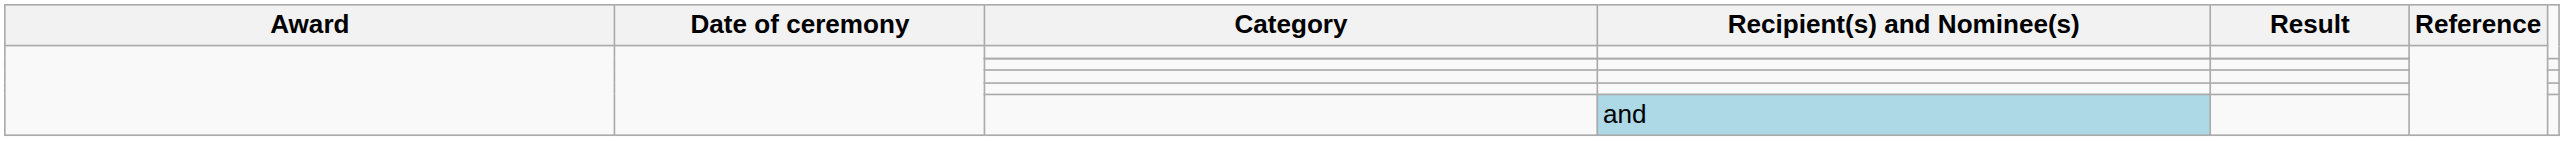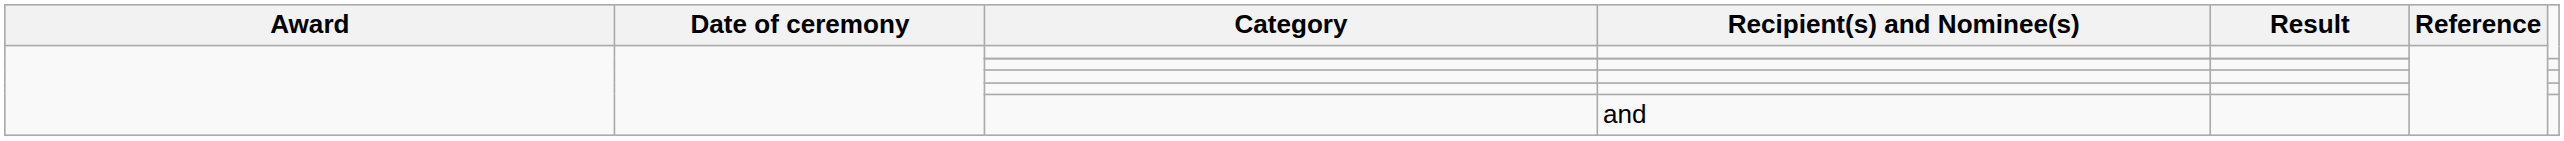(1625, 114) lightblue background -> (1625, 114) no background
